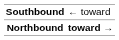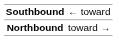(91, 27) bold -> (89, 27) normal
